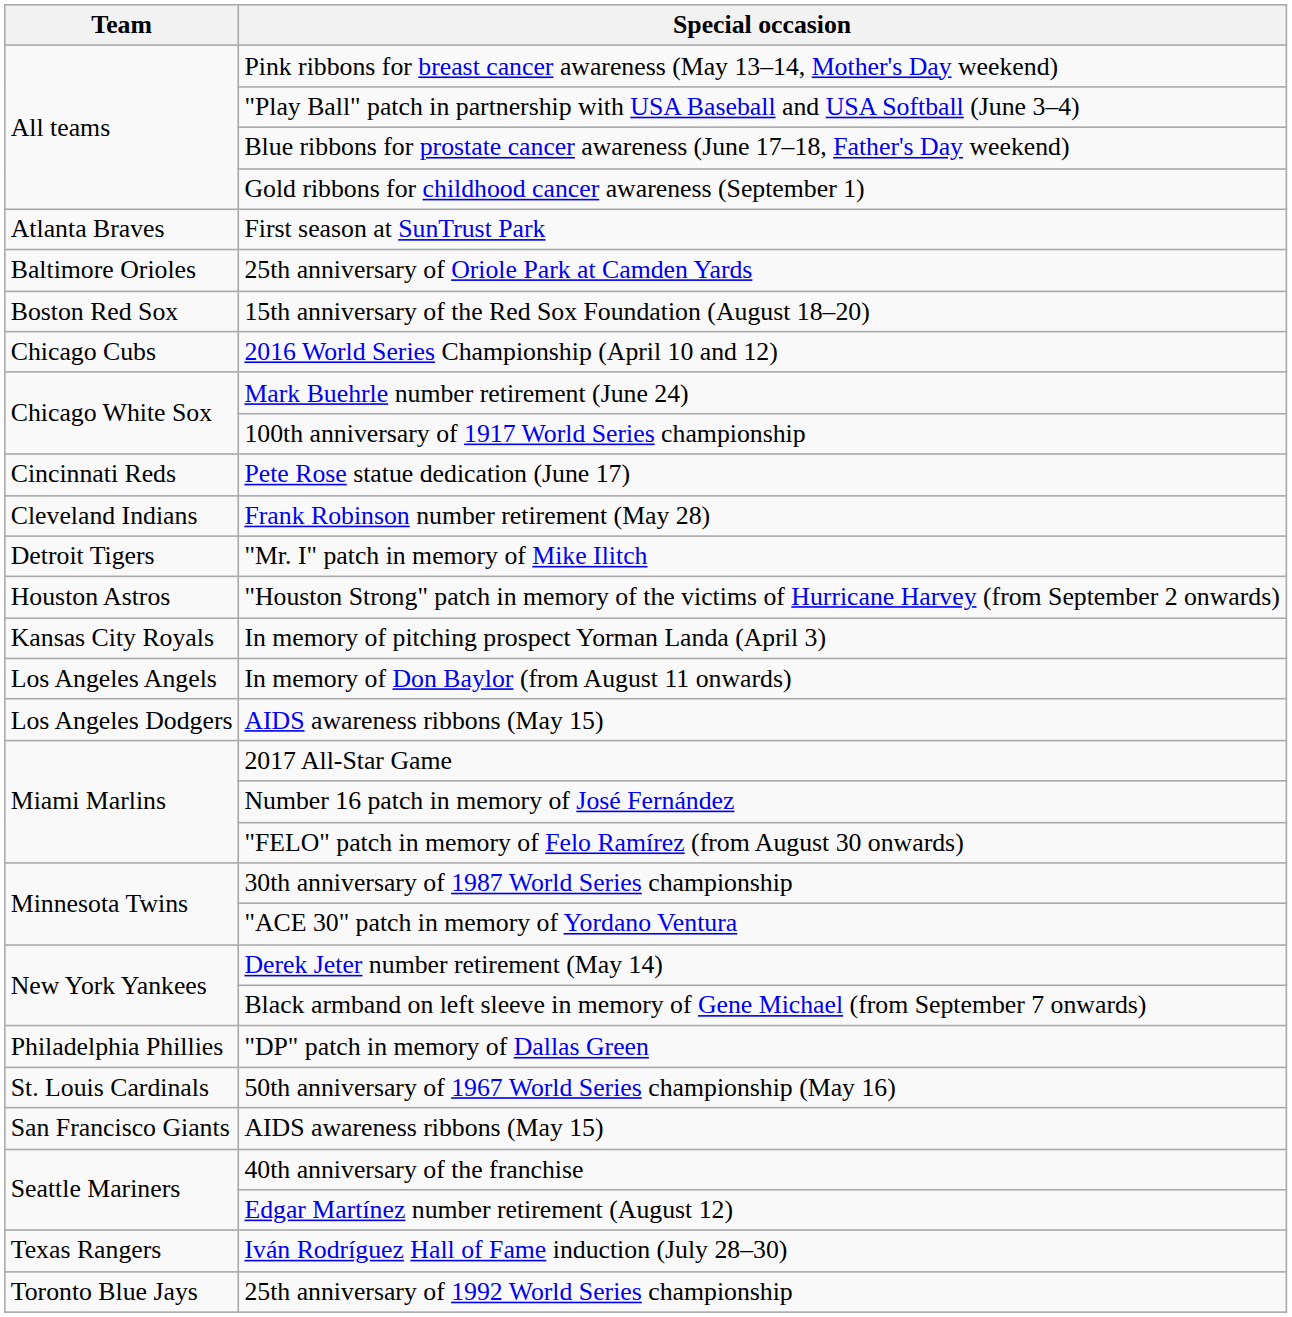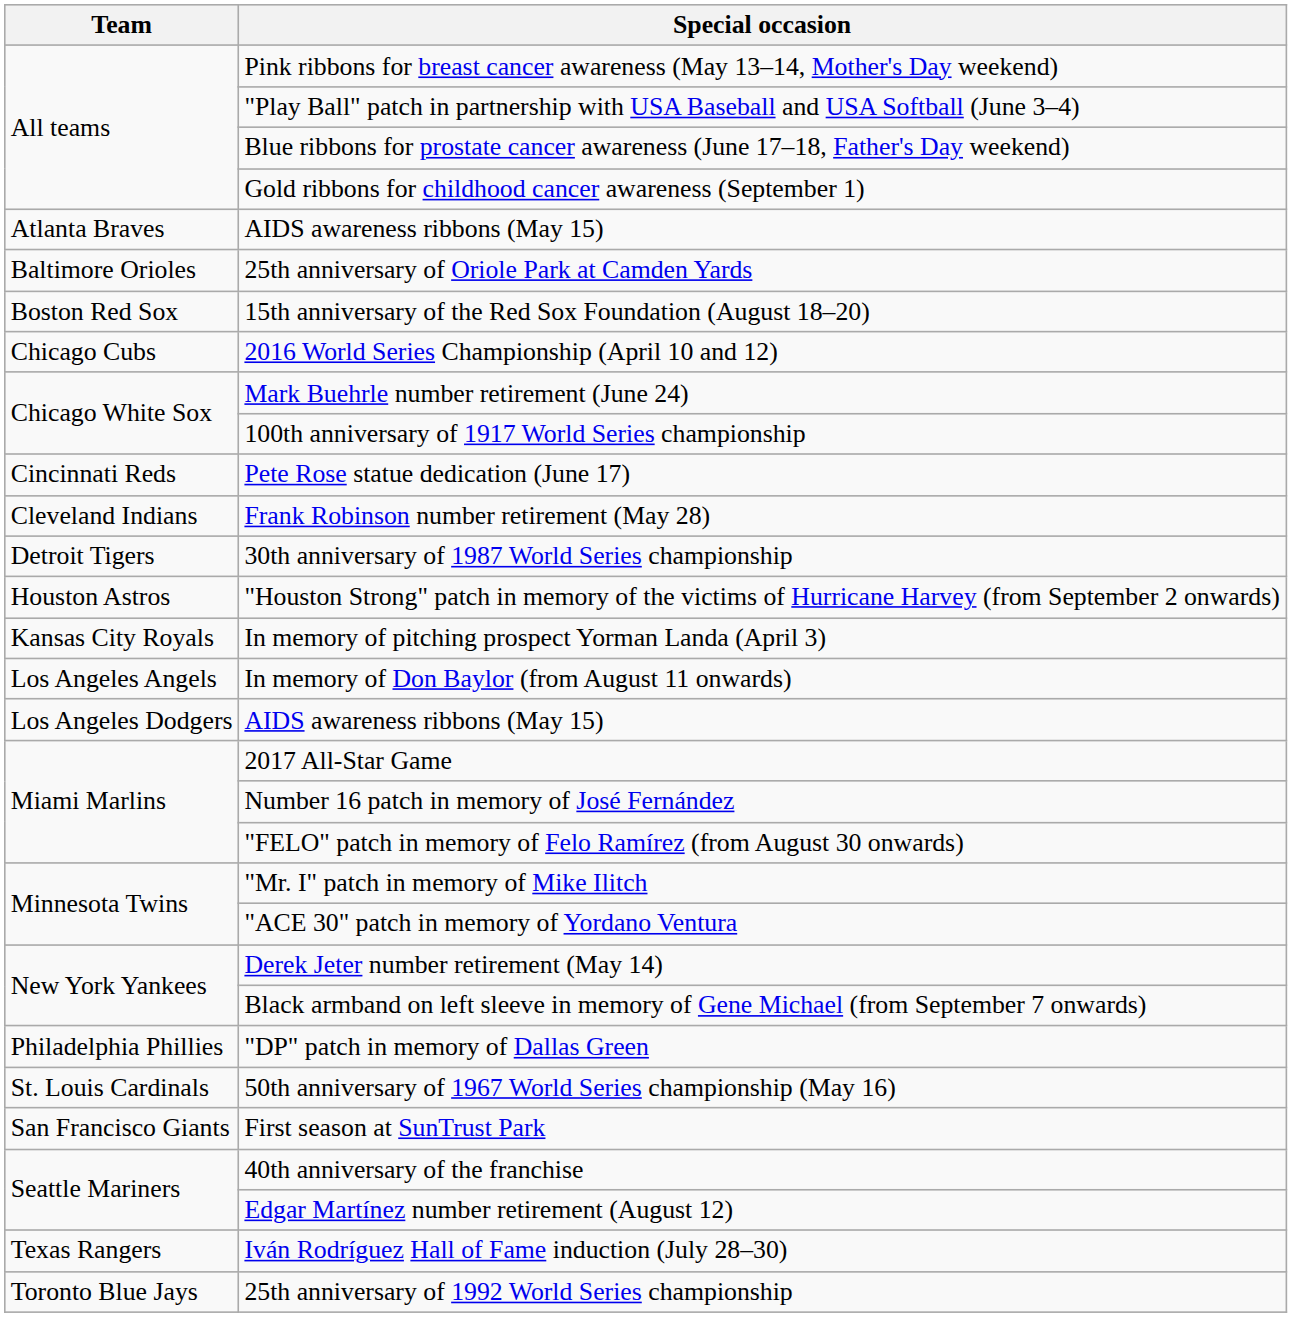(395, 229) First season at SunTrust Park -> (424, 229) AIDS awareness ribbons (May 15)
(446, 556) "Mr. I" patch in memory of Mike Ilitch -> (519, 556) 30th anniversary of 1987 World Series championship
(519, 882) 30th anniversary of 1987 World Series championship -> (446, 882) "Mr. I" patch in memory of Mike Ilitch
(424, 1127) AIDS awareness ribbons (May 15) -> (395, 1127) First season at SunTrust Park
